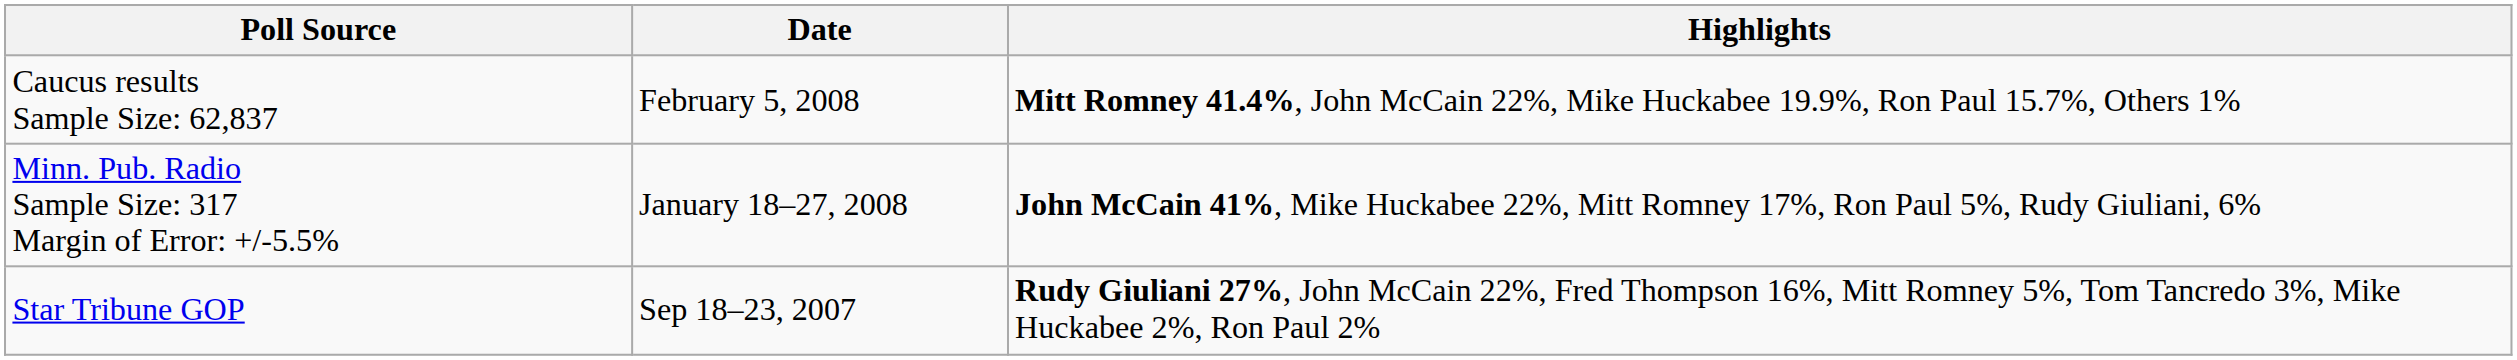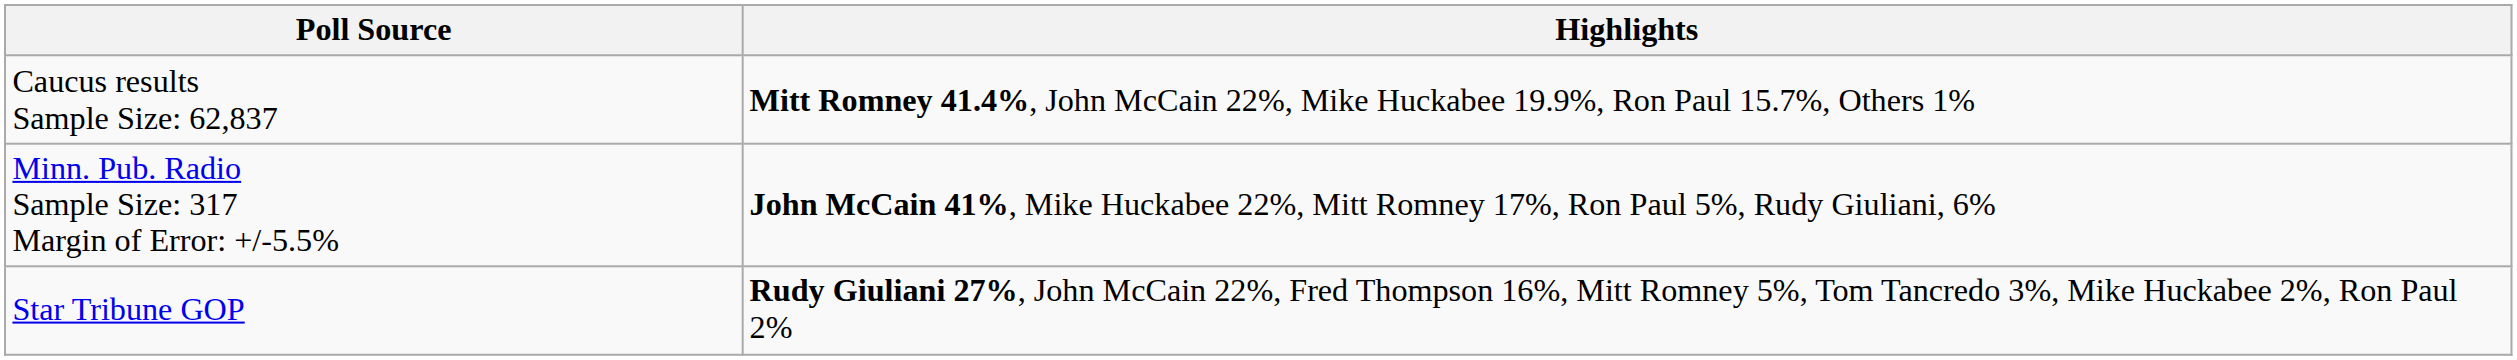- column: (820, 30)
